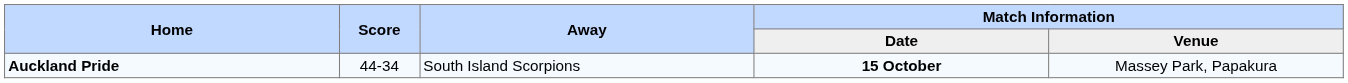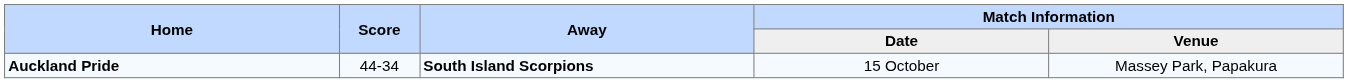(502, 65) normal -> (508, 65) bold
(901, 65) bold -> (901, 65) normal
